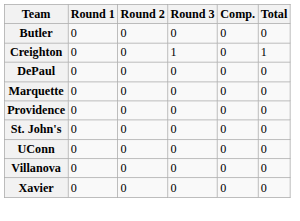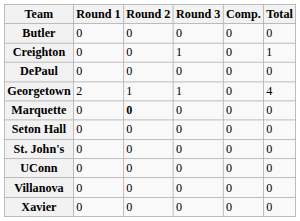+ row: (39, 91)
(124, 91) normal -> (129, 110) bold
- row: (36, 110)
+ row: (39, 129)
